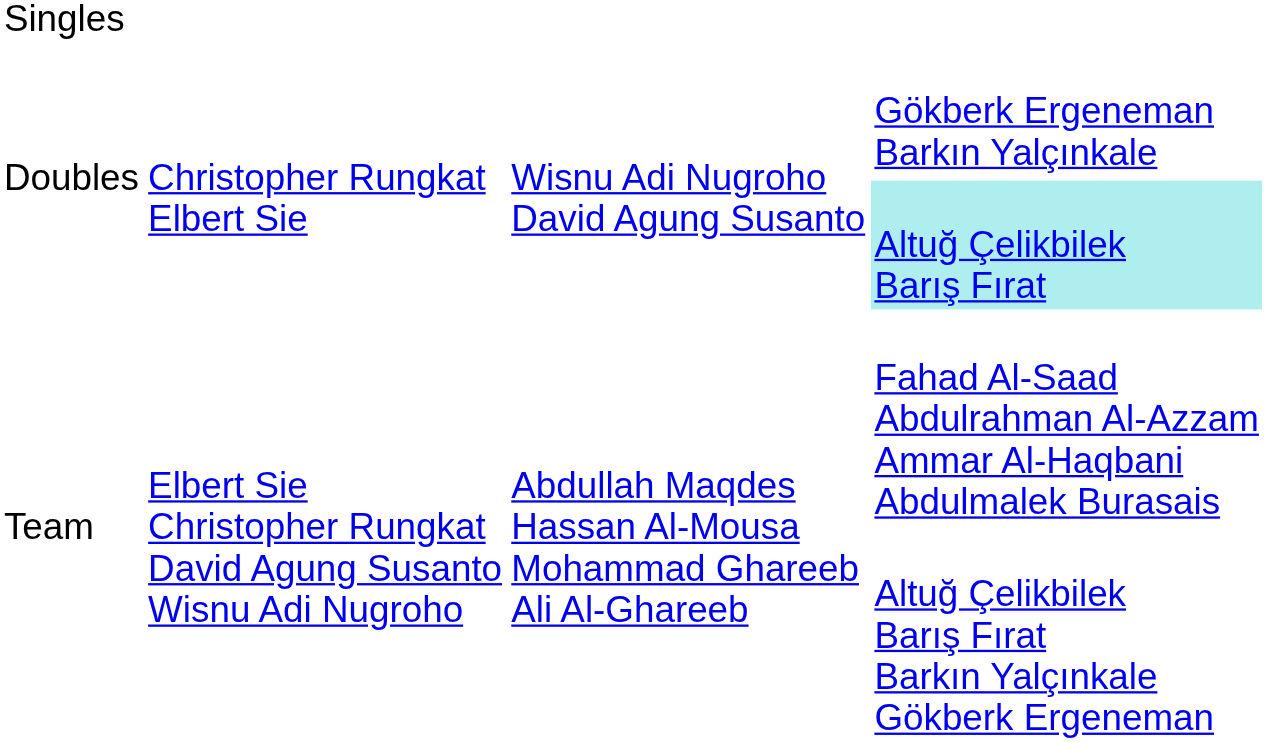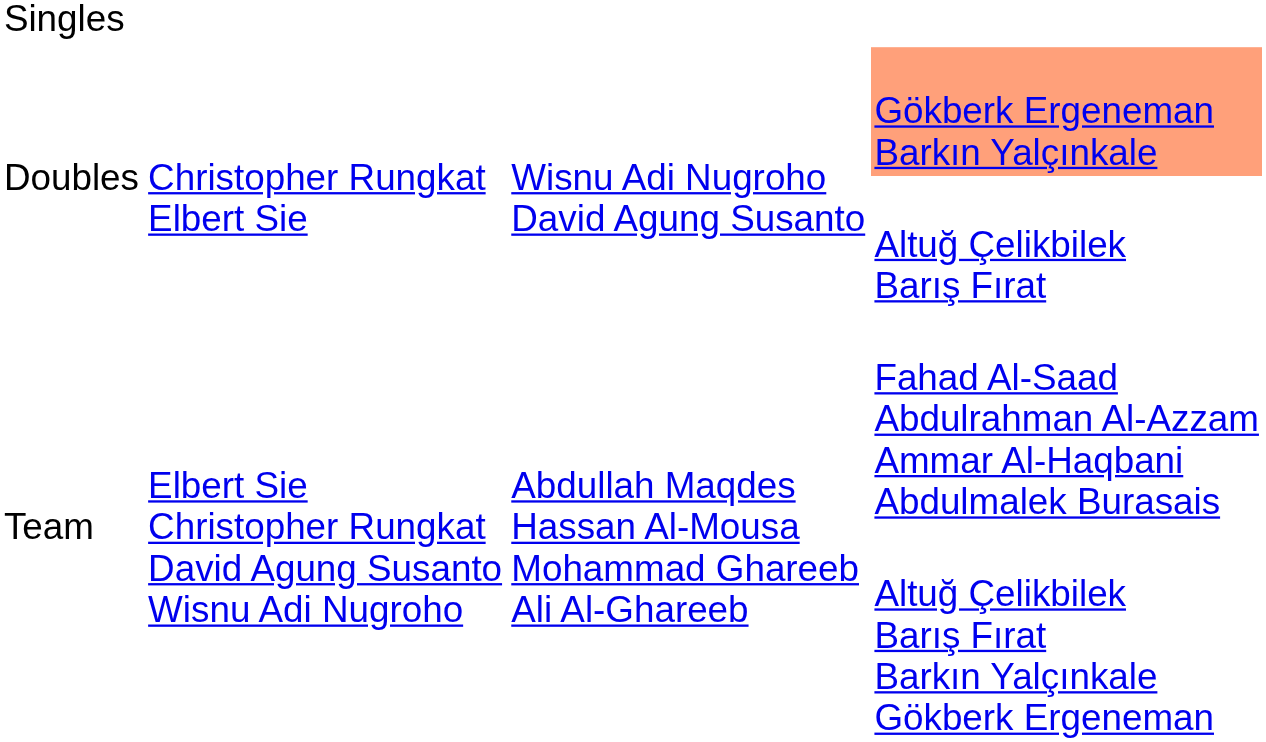(1044, 131) no background -> (1044, 131) lightsalmon background
(1000, 265) paleturquoise background -> (1000, 265) no background
